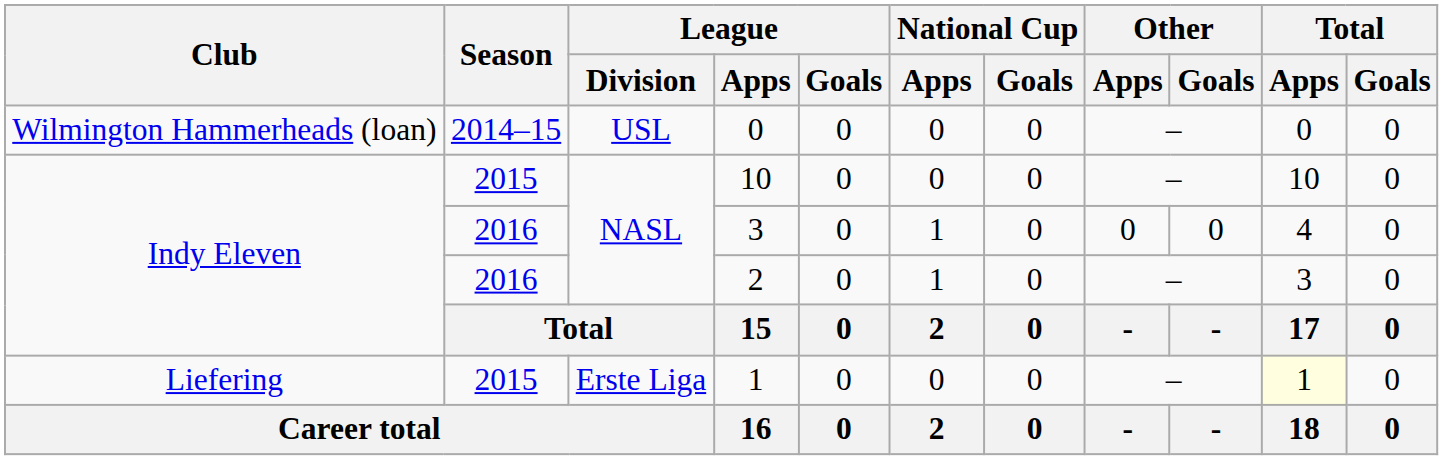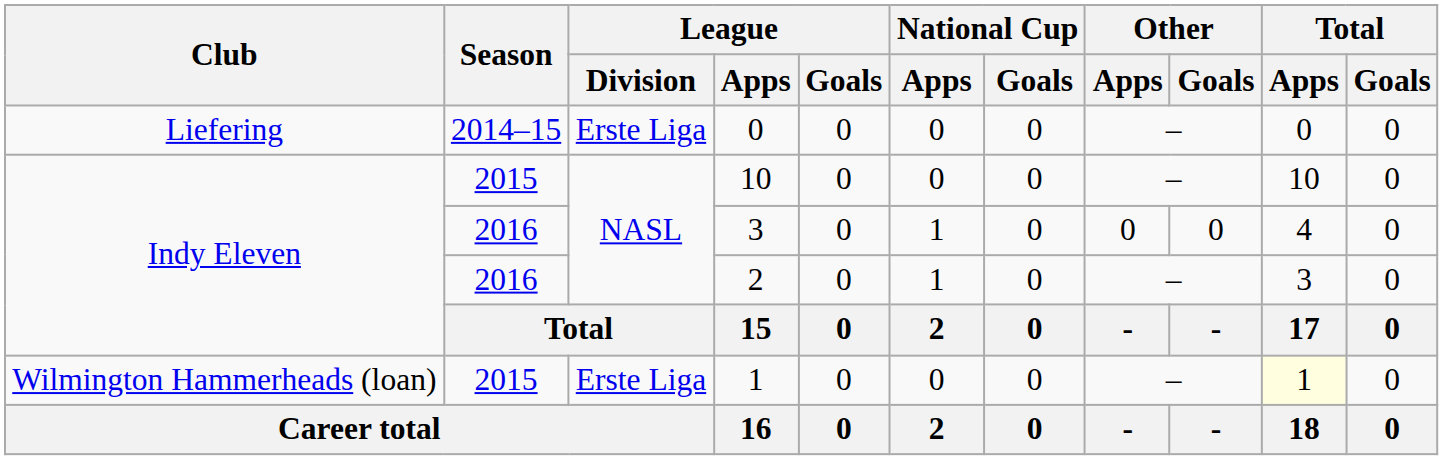(224, 129) Wilmington Hammerheads (loan) -> (224, 129) Liefering
(641, 129) USL -> (641, 129) Erste Liga
(224, 379) Liefering -> (224, 379) Wilmington Hammerheads (loan)
